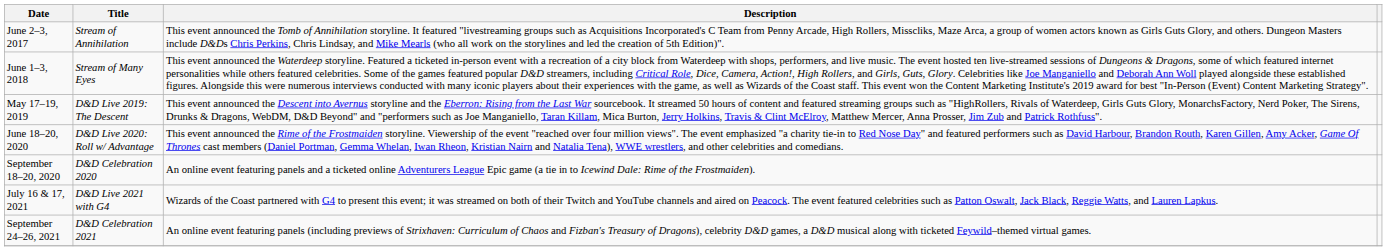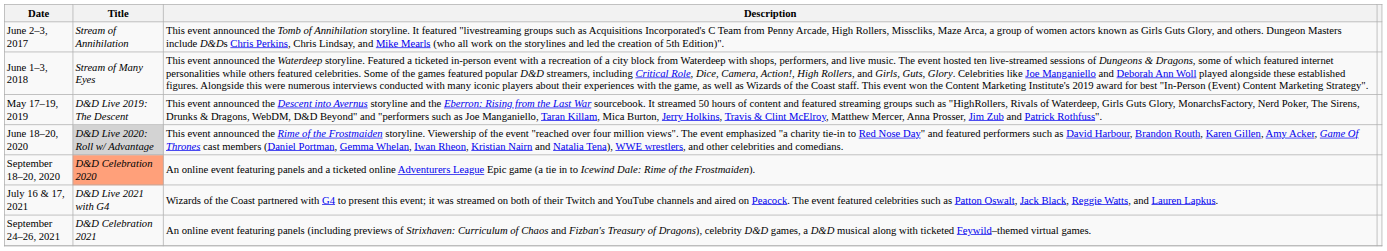(115, 140) no background -> (115, 140) lightgrey background
(114, 170) no background -> (114, 170) lightsalmon background
